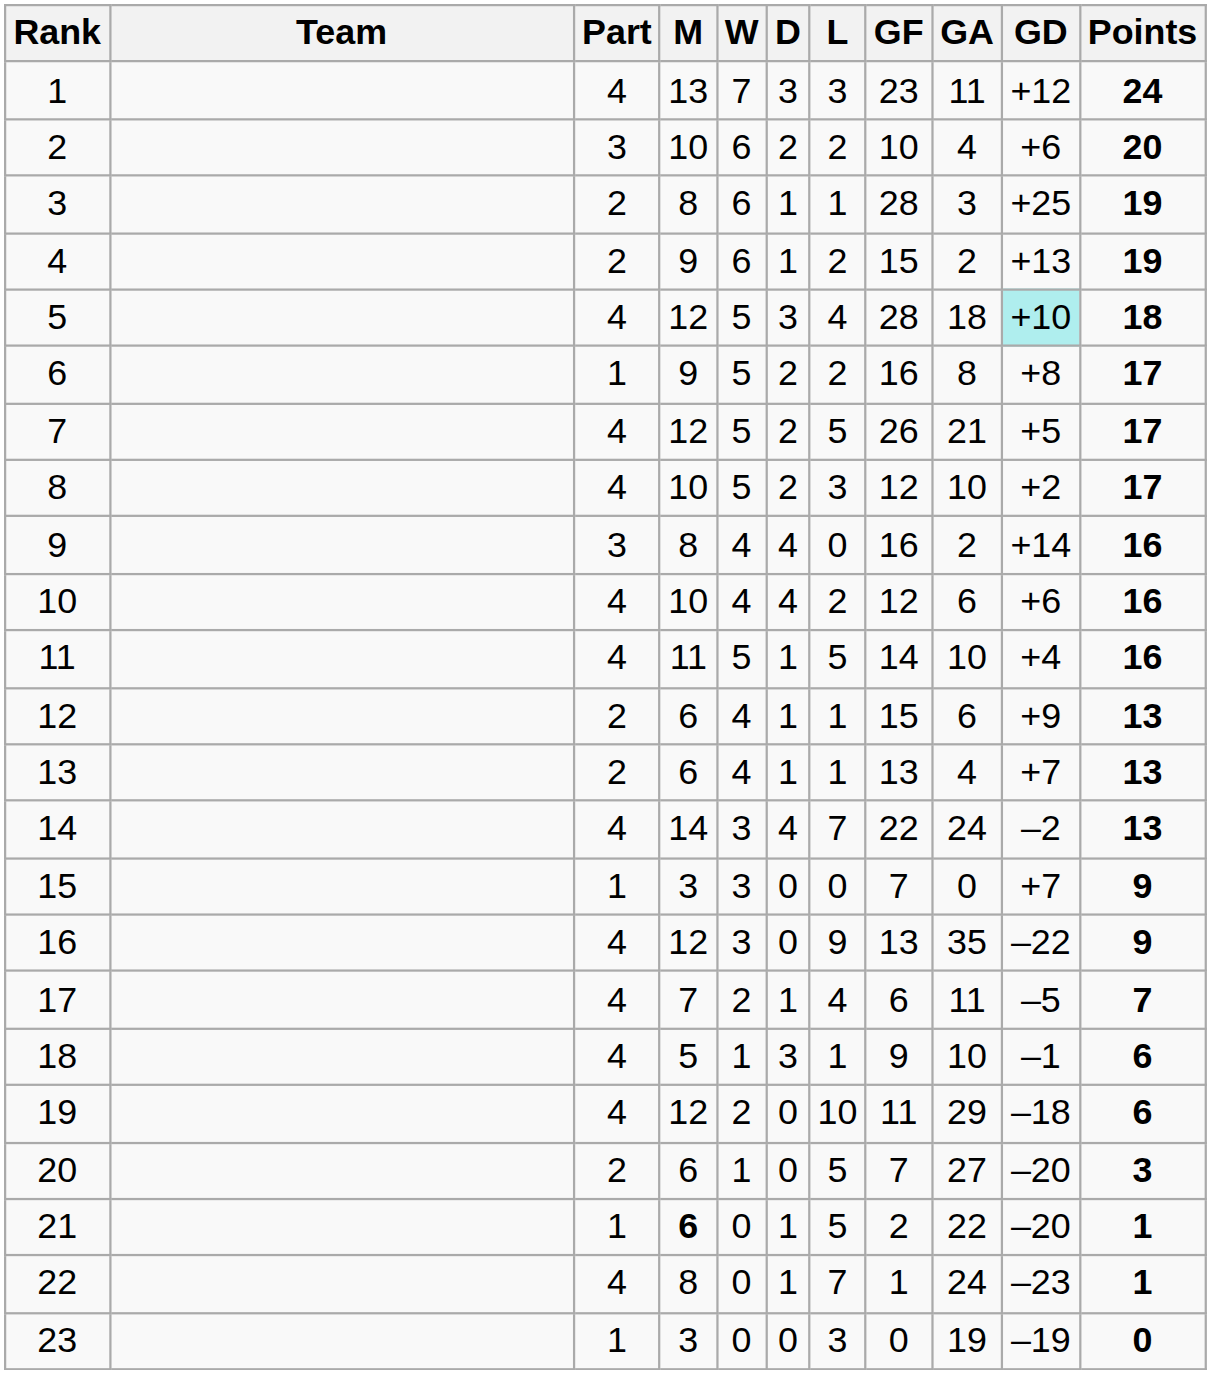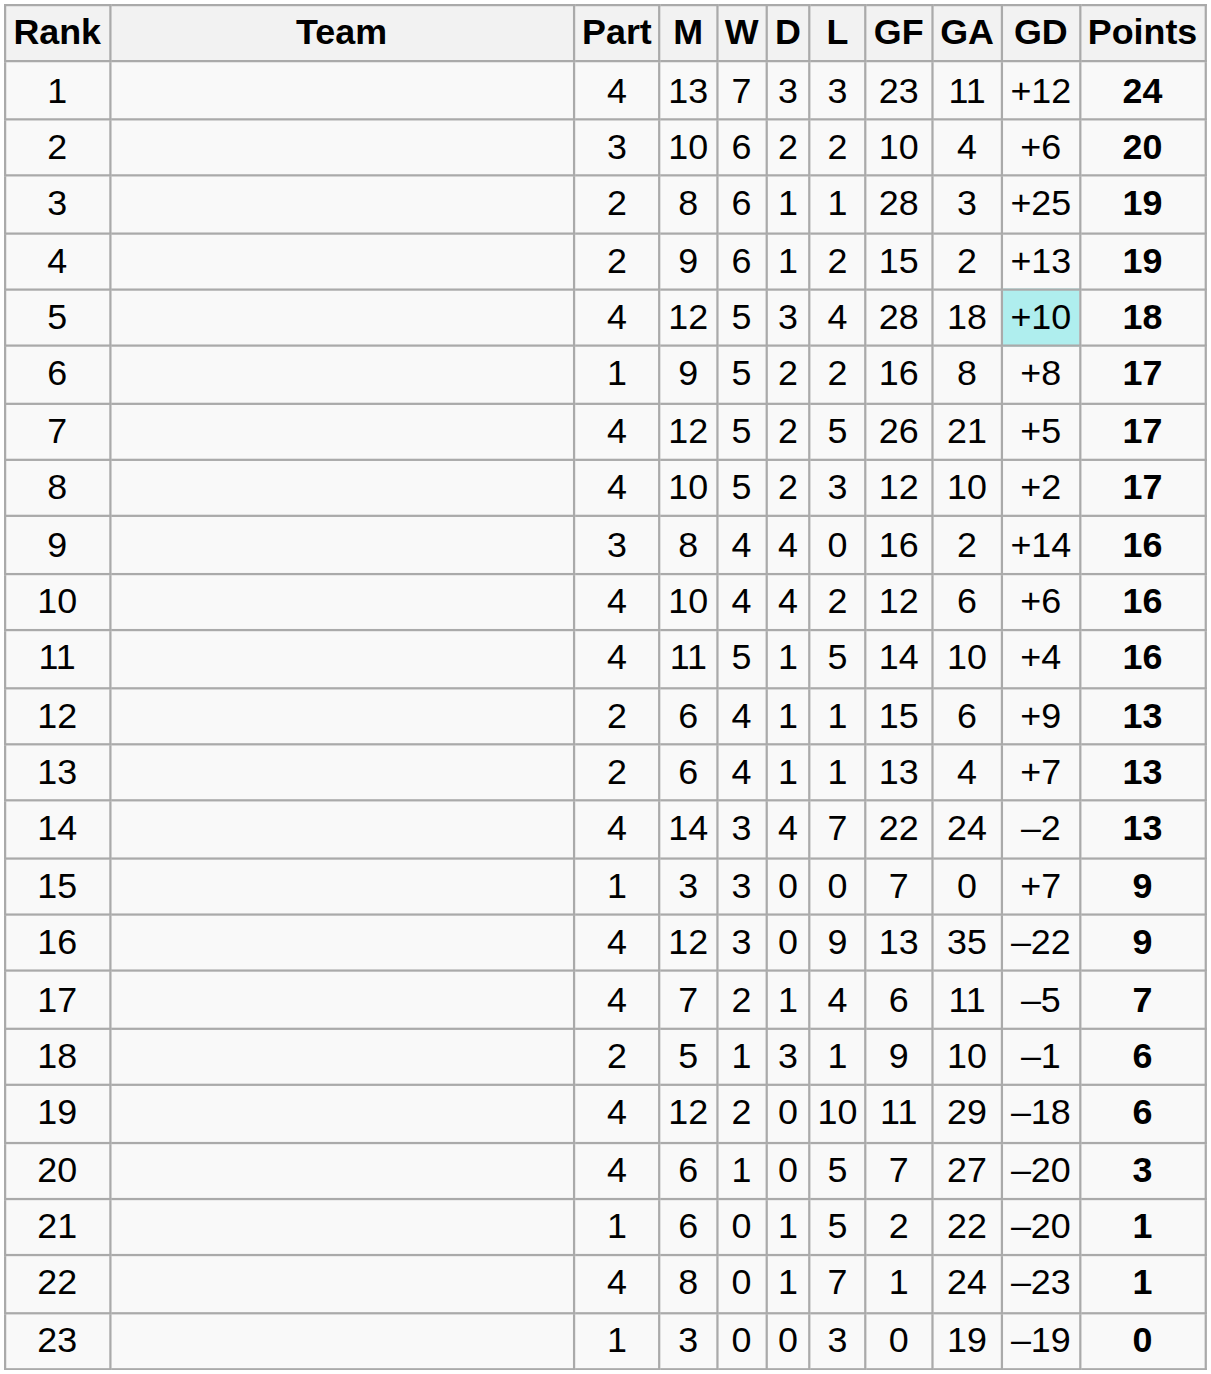(617, 1056) 4 -> (617, 1056) 2
(617, 1169) 2 -> (617, 1169) 4
(688, 1226) bold -> (688, 1226) normal
